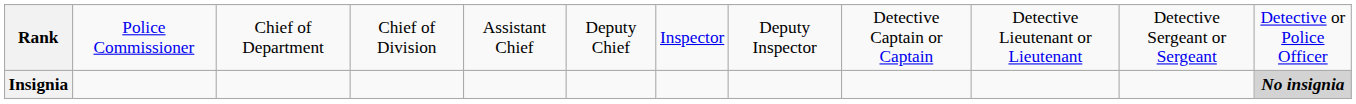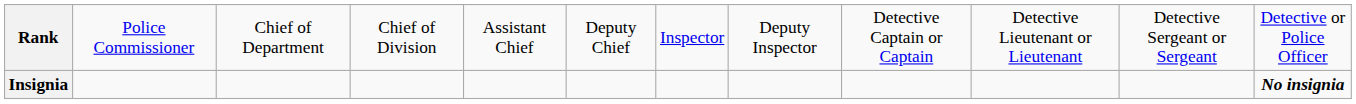(1303, 84) lightgrey background -> (1303, 84) no background
